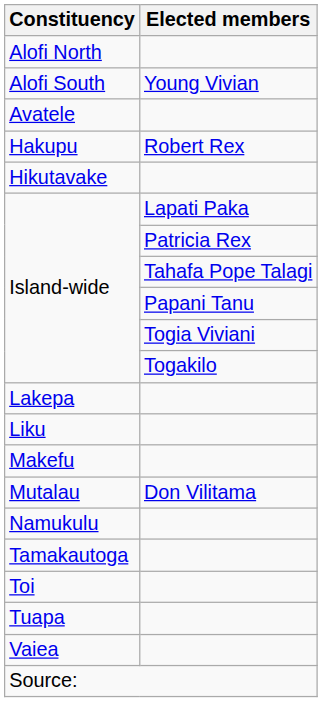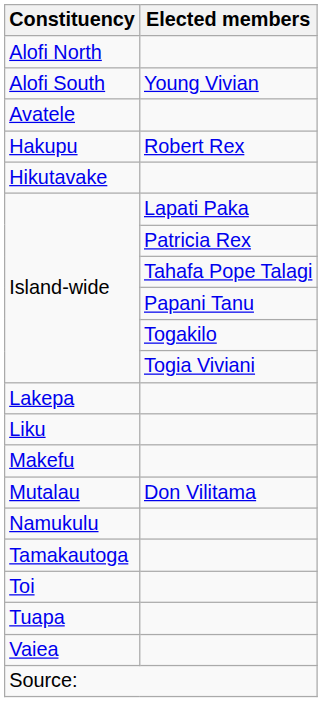(200, 334) Togia Viviani -> (180, 334) Togakilo
(180, 366) Togakilo -> (200, 366) Togia Viviani
